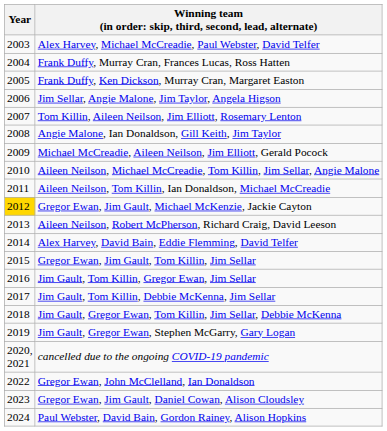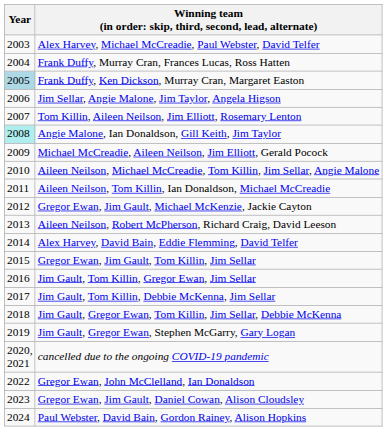(18, 80) no background -> (18, 80) lightblue background
(18, 134) no background -> (18, 134) paleturquoise background
(18, 206) gold background -> (18, 206) no background
